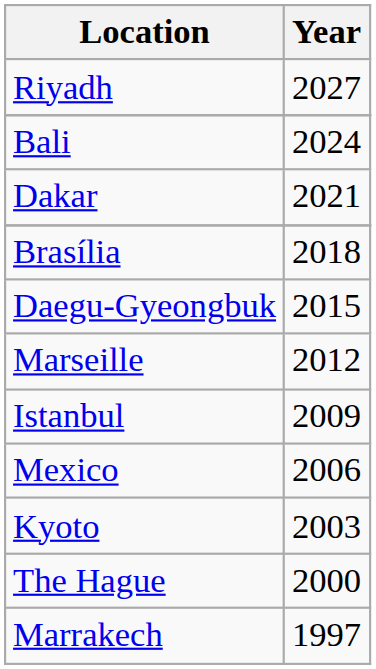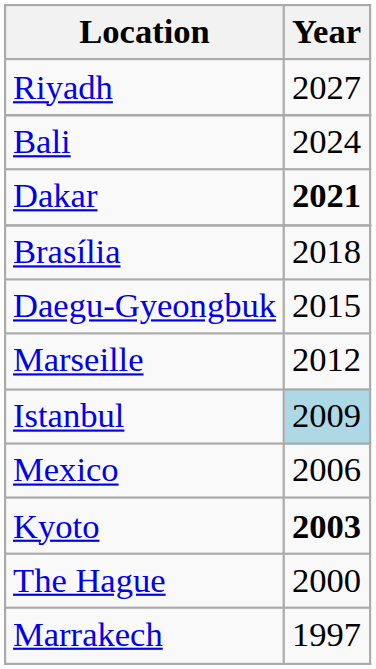(327, 196) normal -> (327, 196) bold
(327, 415) no background -> (327, 415) lightblue background
(327, 525) normal -> (327, 525) bold
